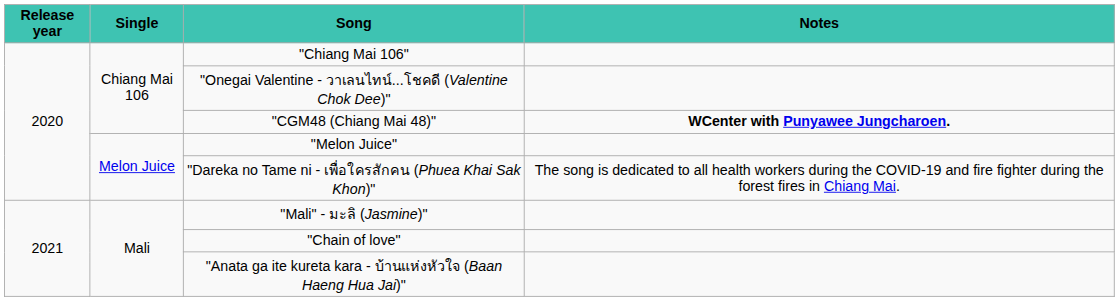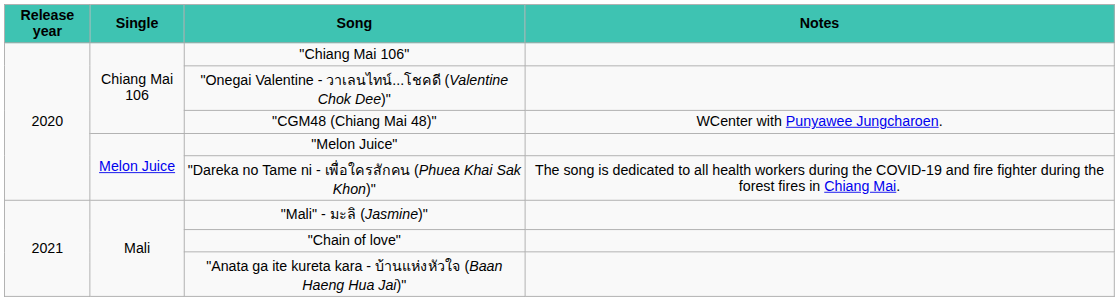(819, 121) bold -> (820, 121) normal
